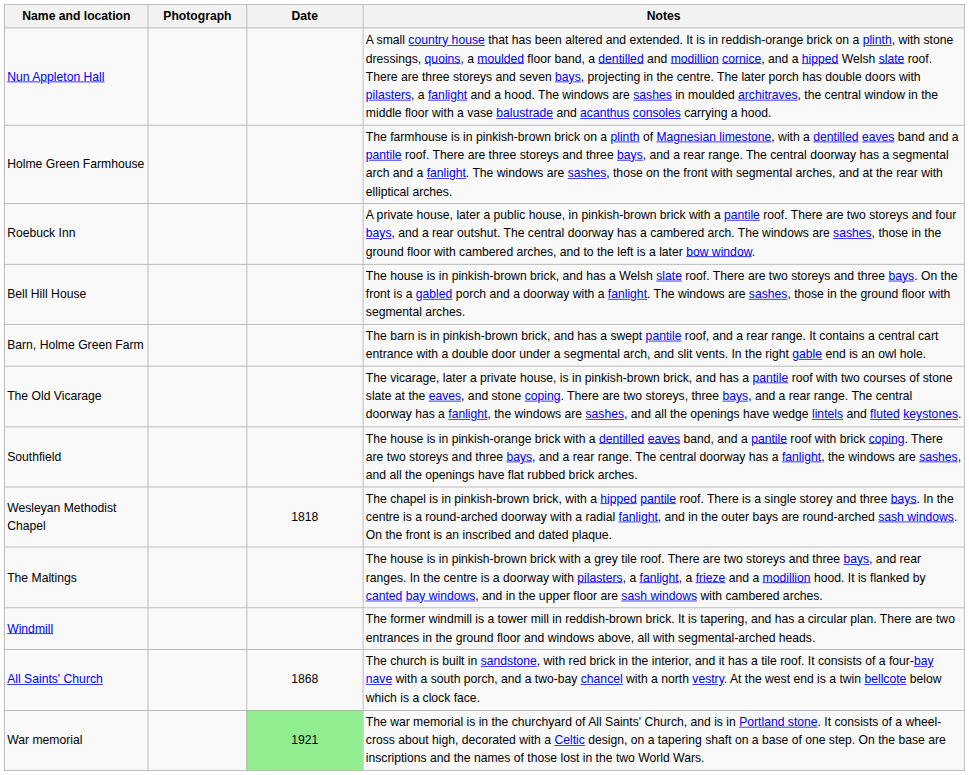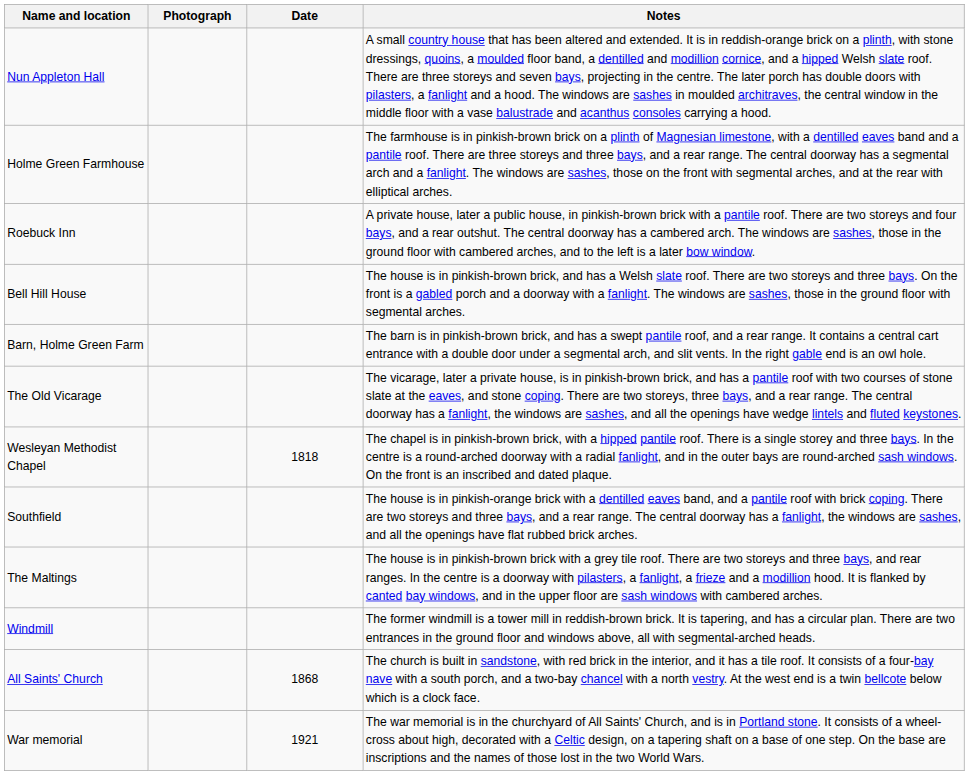rows swapped: (34, 456) <-> (62, 517)
(305, 740) lightgreen background -> (305, 740) no background
